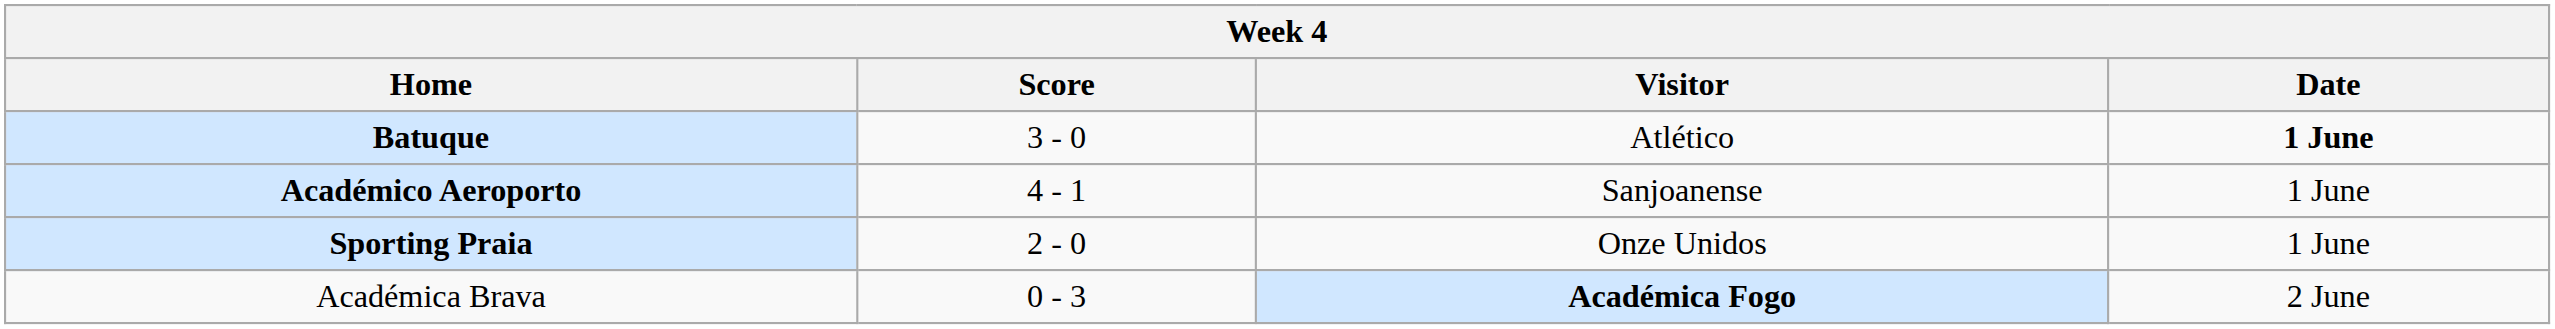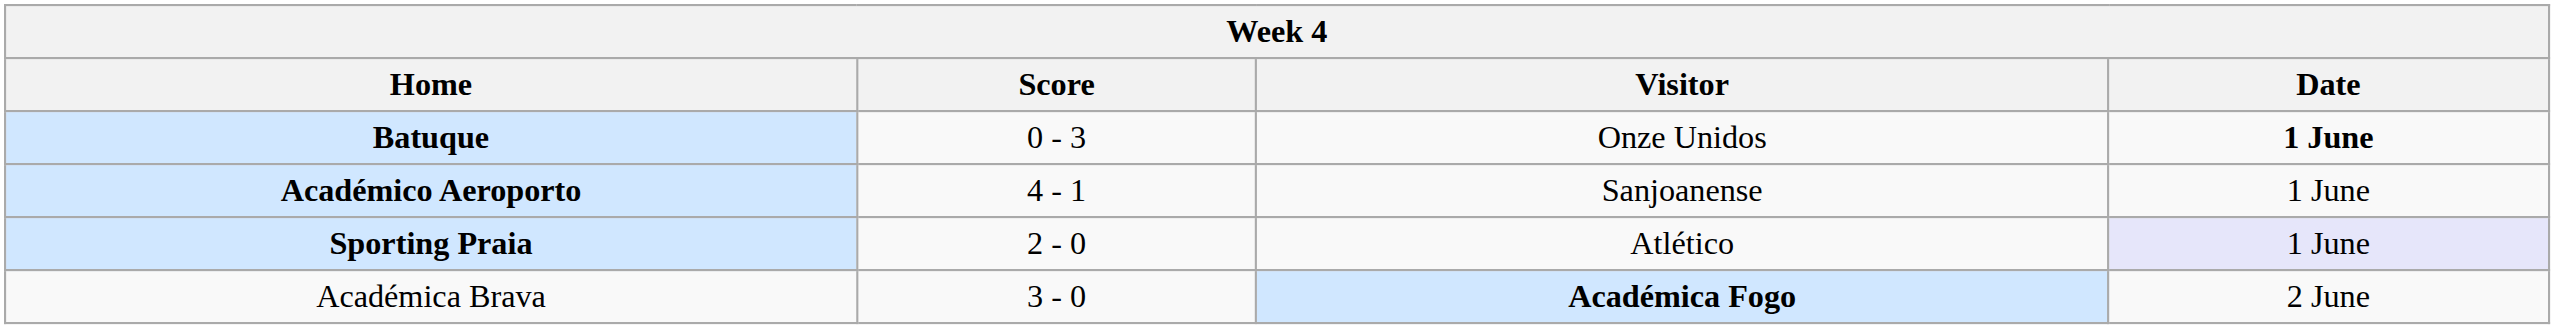(1057, 137) 3 - 0 -> (1057, 137) 0 - 3
(1682, 137) Atlético -> (1682, 137) Onze Unidos
(1682, 243) Onze Unidos -> (1682, 243) Atlético
(2328, 243) no background -> (2328, 243) lavender background
(1057, 296) 0 - 3 -> (1057, 296) 3 - 0
